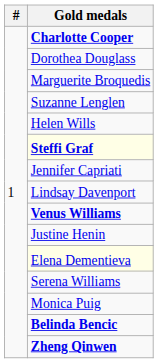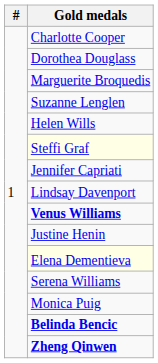(82, 37) bold -> (78, 37) normal
(62, 148) bold -> (60, 148) normal
